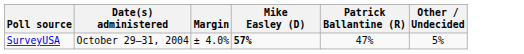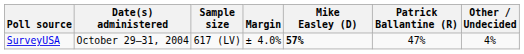+ column: (217, 18)
(438, 41) 5% -> (490, 41) 4%
